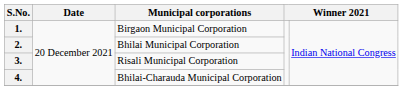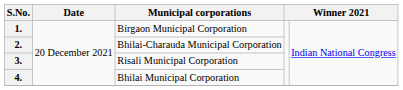(178, 45) Bhilai Municipal Corporation -> (200, 45) Bhilai-Charauda Municipal Corporation
(200, 77) Bhilai-Charauda Municipal Corporation -> (178, 77) Bhilai Municipal Corporation
